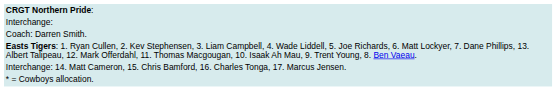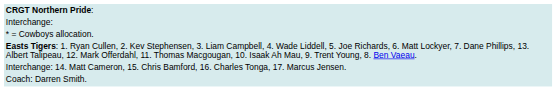(46, 34) Coach: Darren Smith. -> (50, 34) * = Cowboys allocation.
(50, 79) * = Cowboys allocation. -> (46, 79) Coach: Darren Smith.
